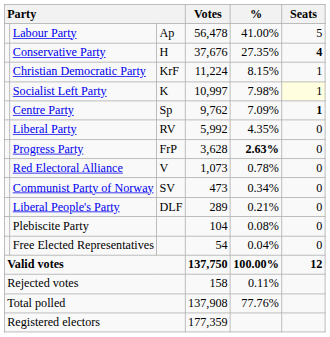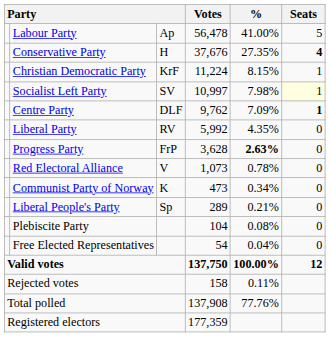(164, 91) K -> (167, 91) SV
(166, 110) Sp -> (171, 110) DLF
(167, 187) SV -> (164, 187) K
(171, 206) DLF -> (166, 206) Sp
